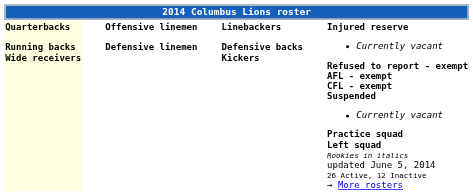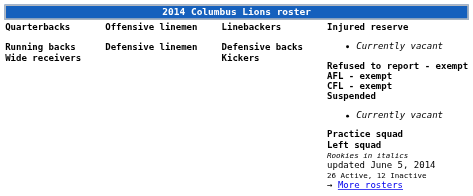(43, 42) lightyellow background -> (43, 42) no background
